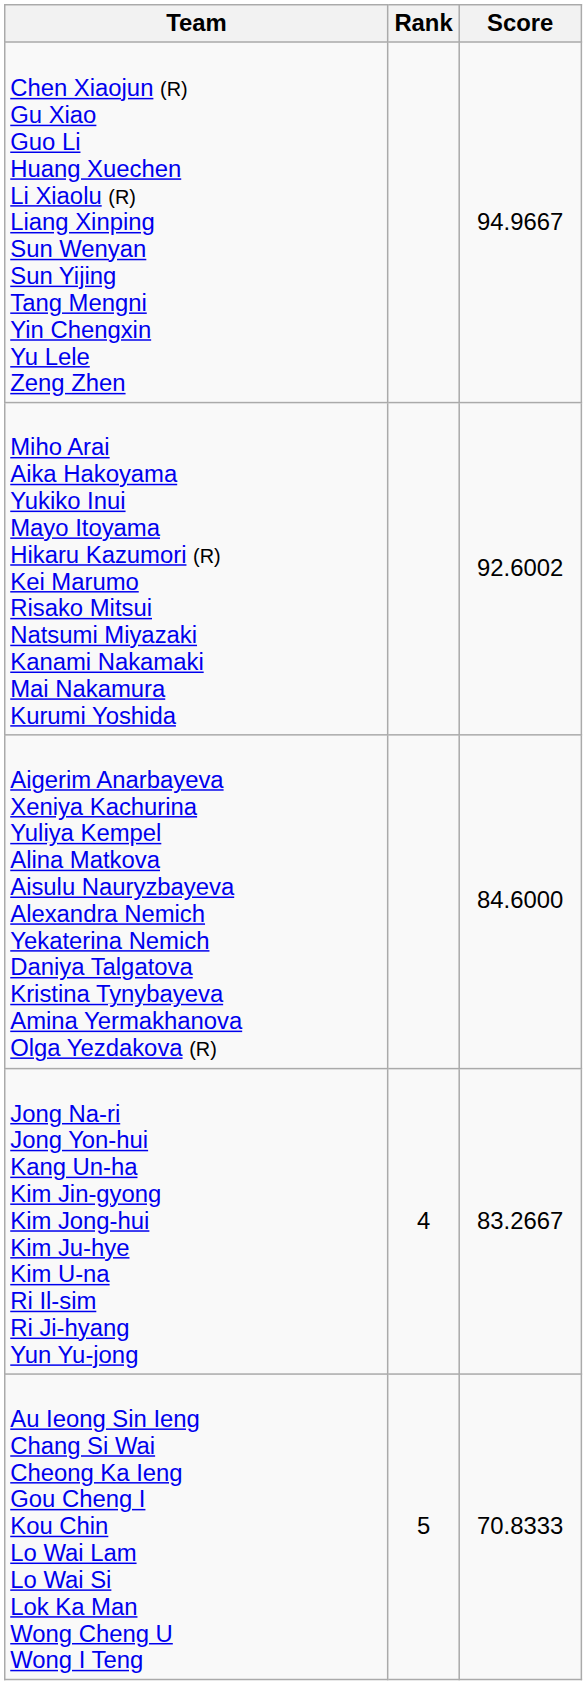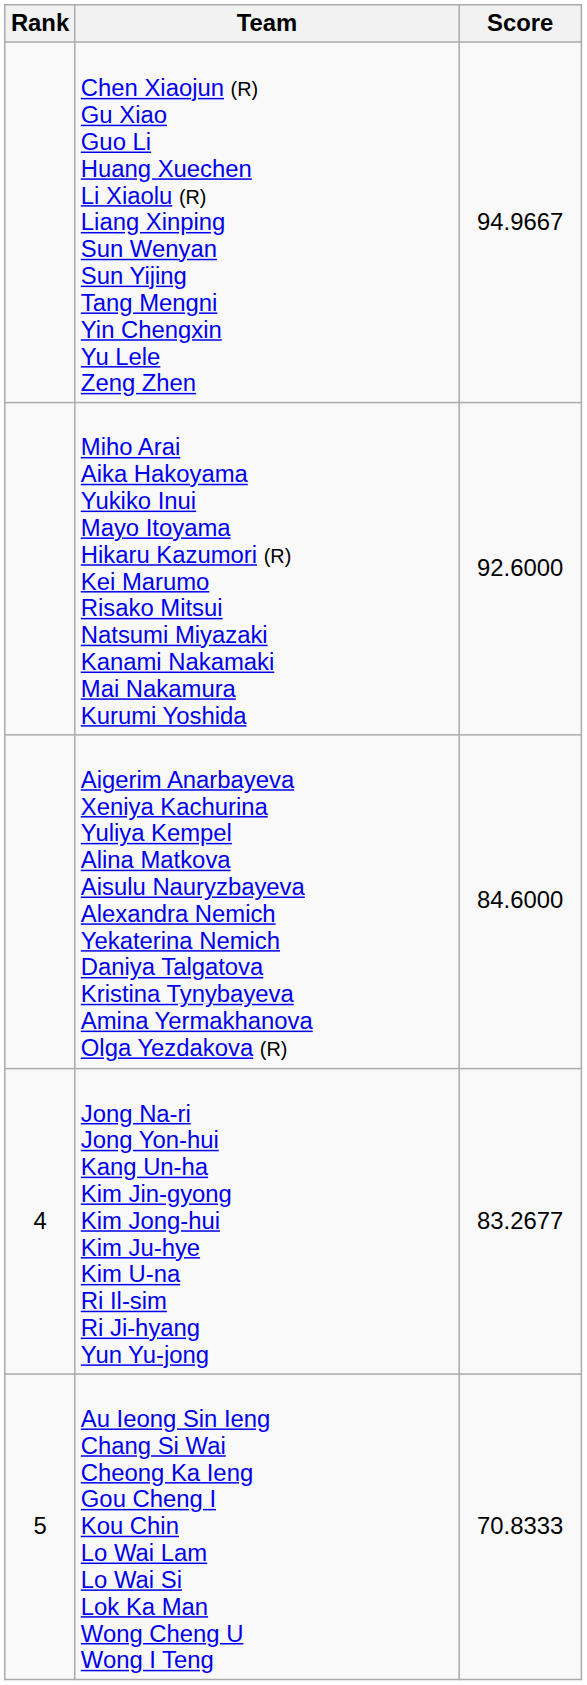columns swapped: (424, 23) <-> (196, 23)
(520, 568) 92.6002 -> (520, 568) 92.6000
(520, 1220) 83.2667 -> (520, 1220) 83.2677
